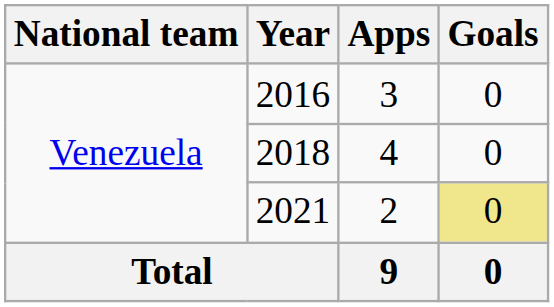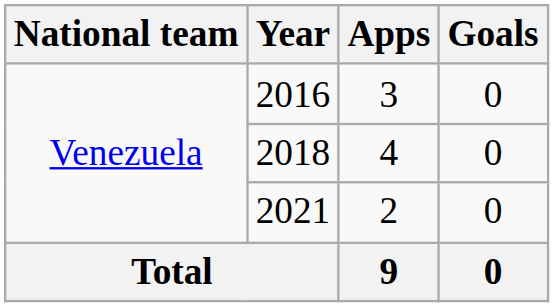(493, 211) khaki background -> (493, 211) no background
